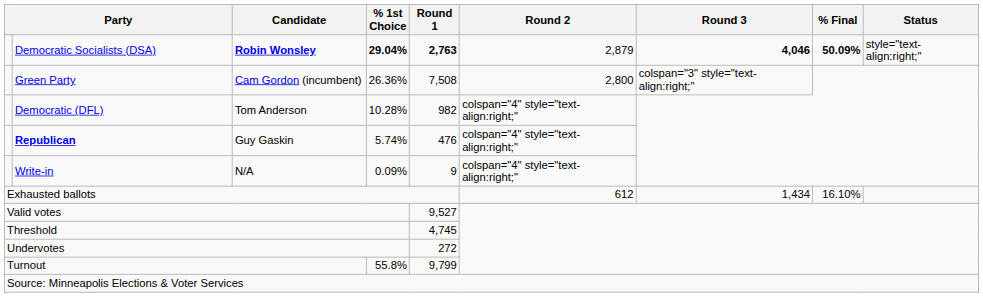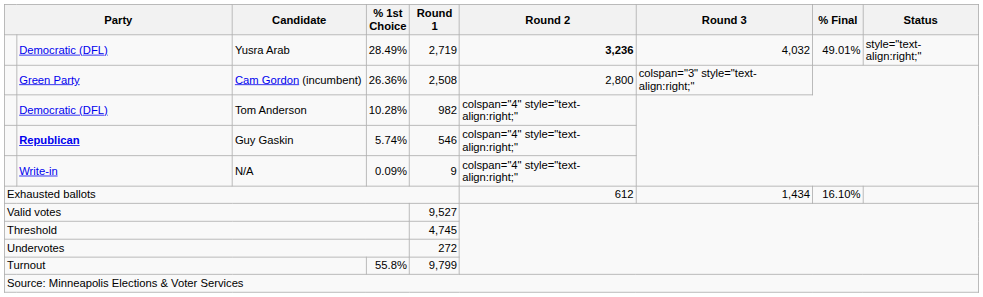- row: (275, 50)
+ row: (262, 50)
(443, 80) 7,508 -> (443, 80) 2,508
(447, 141) 476 -> (448, 141) 546
